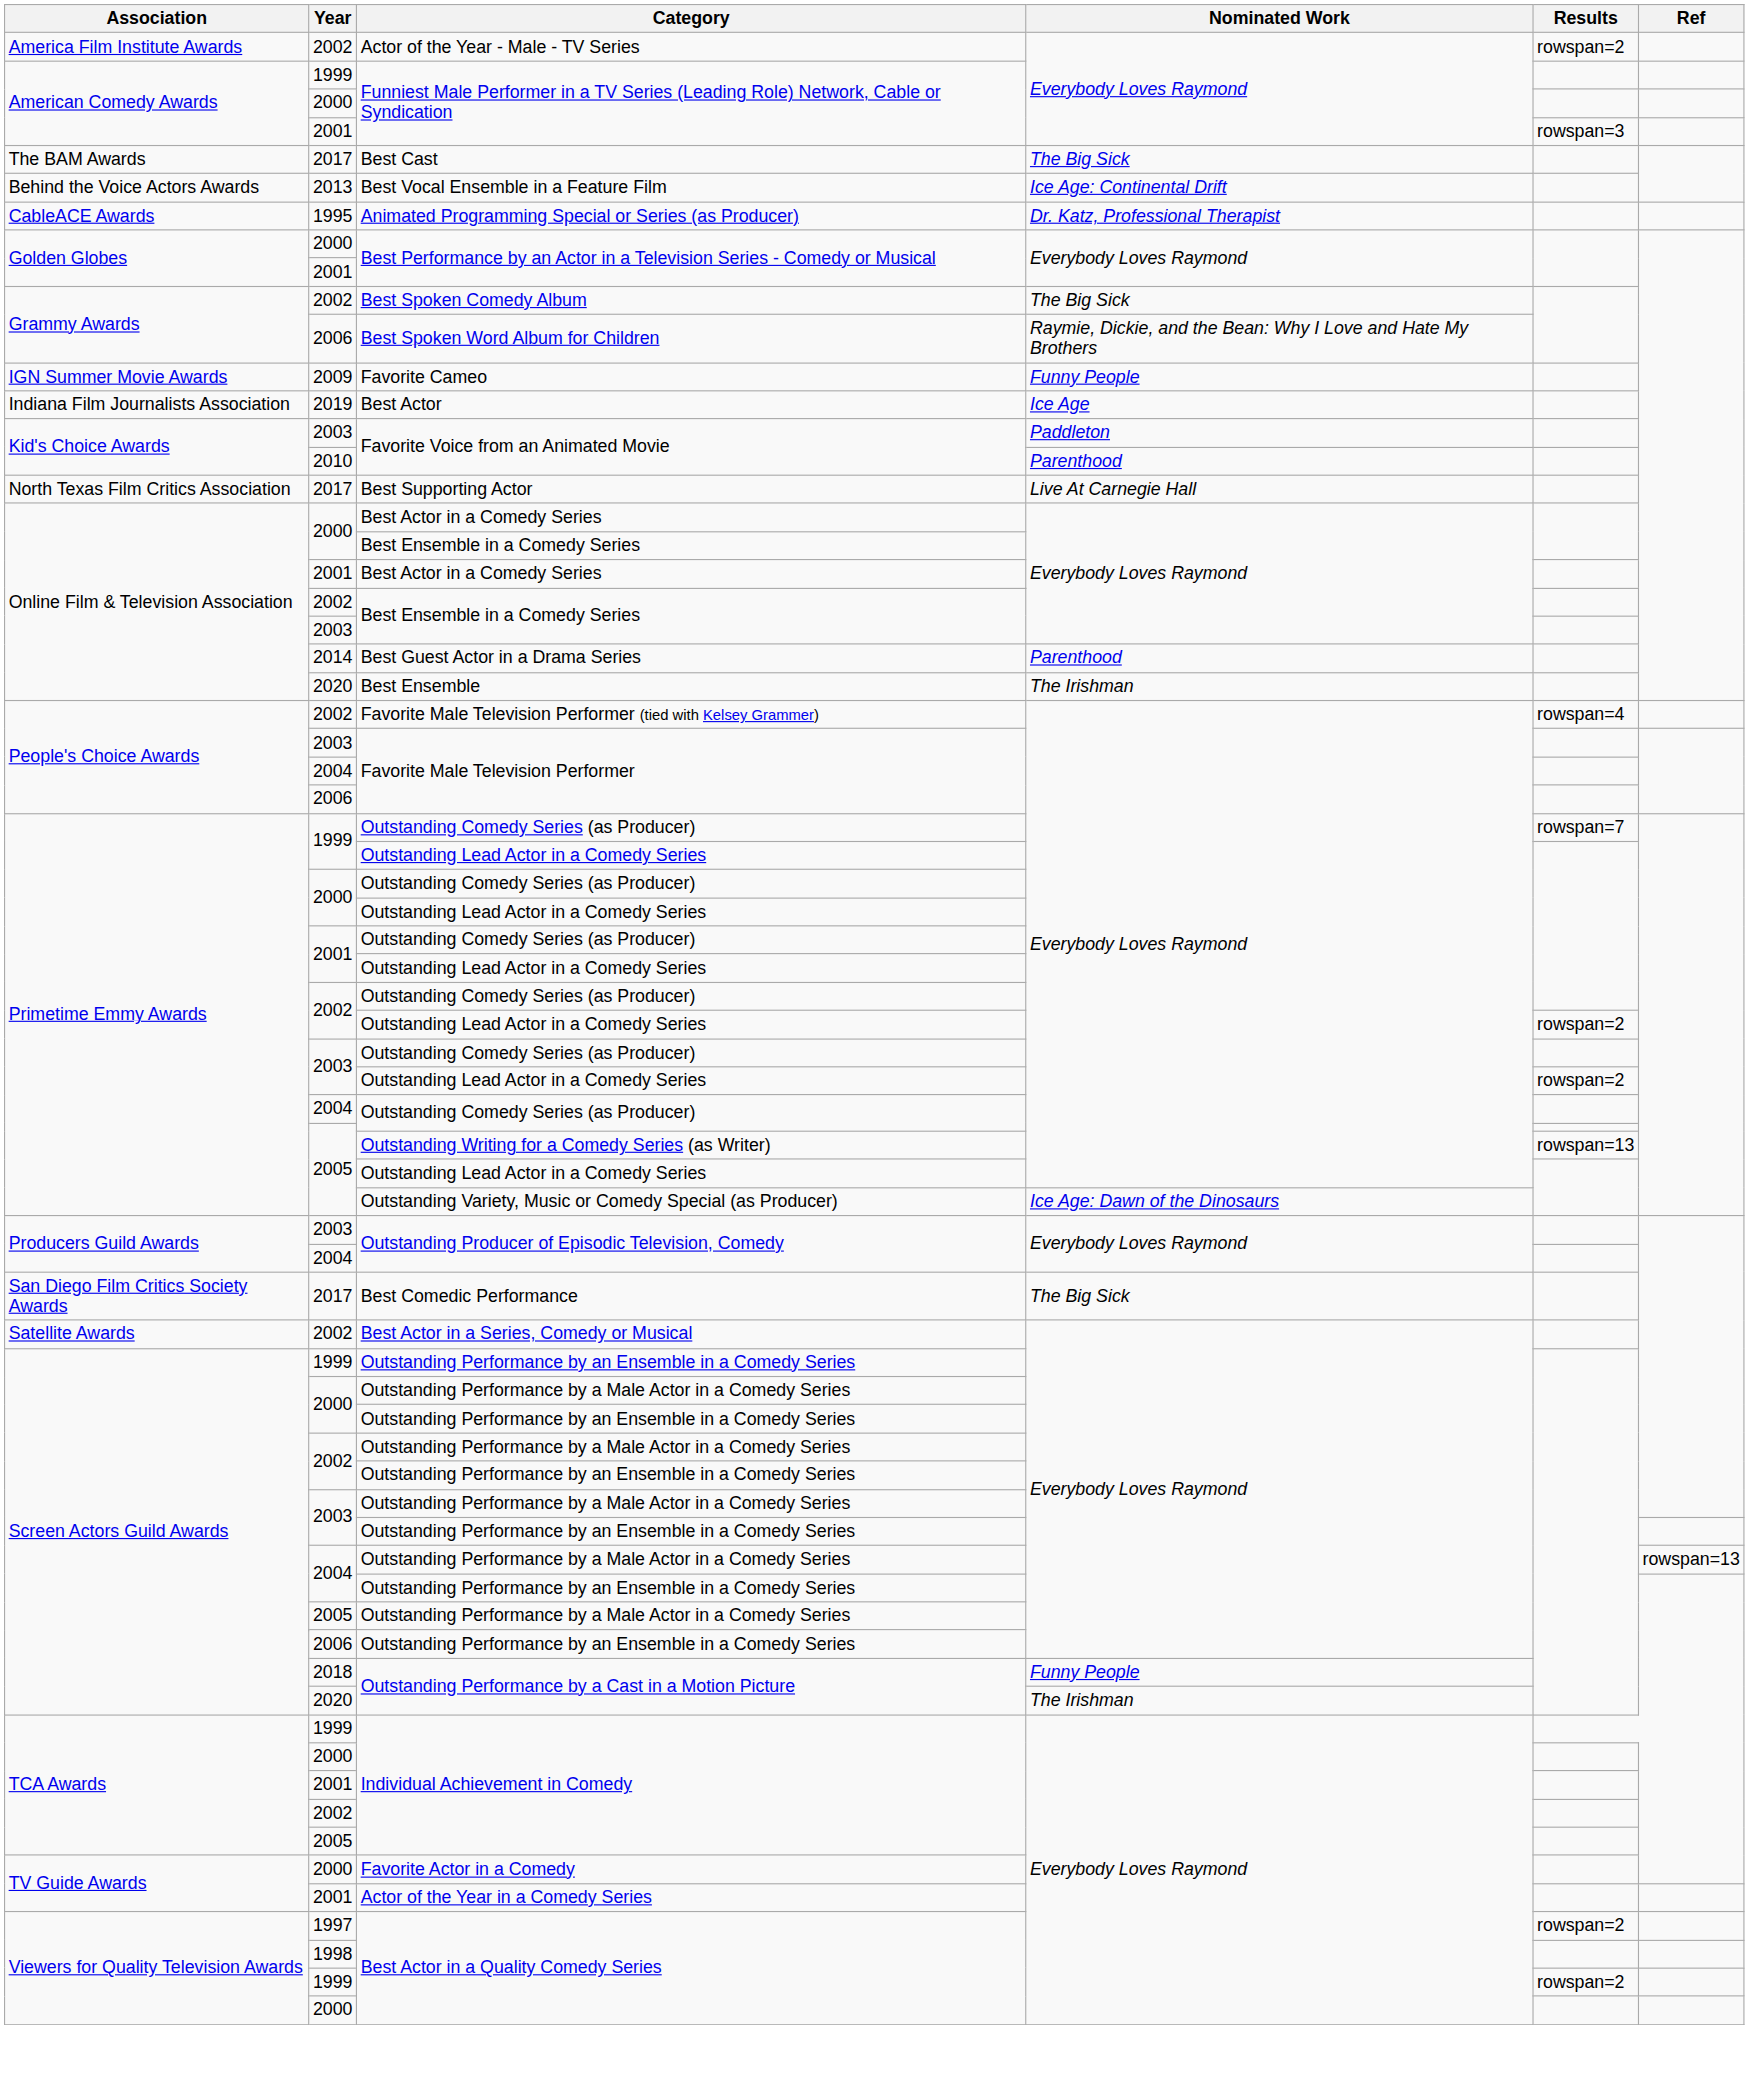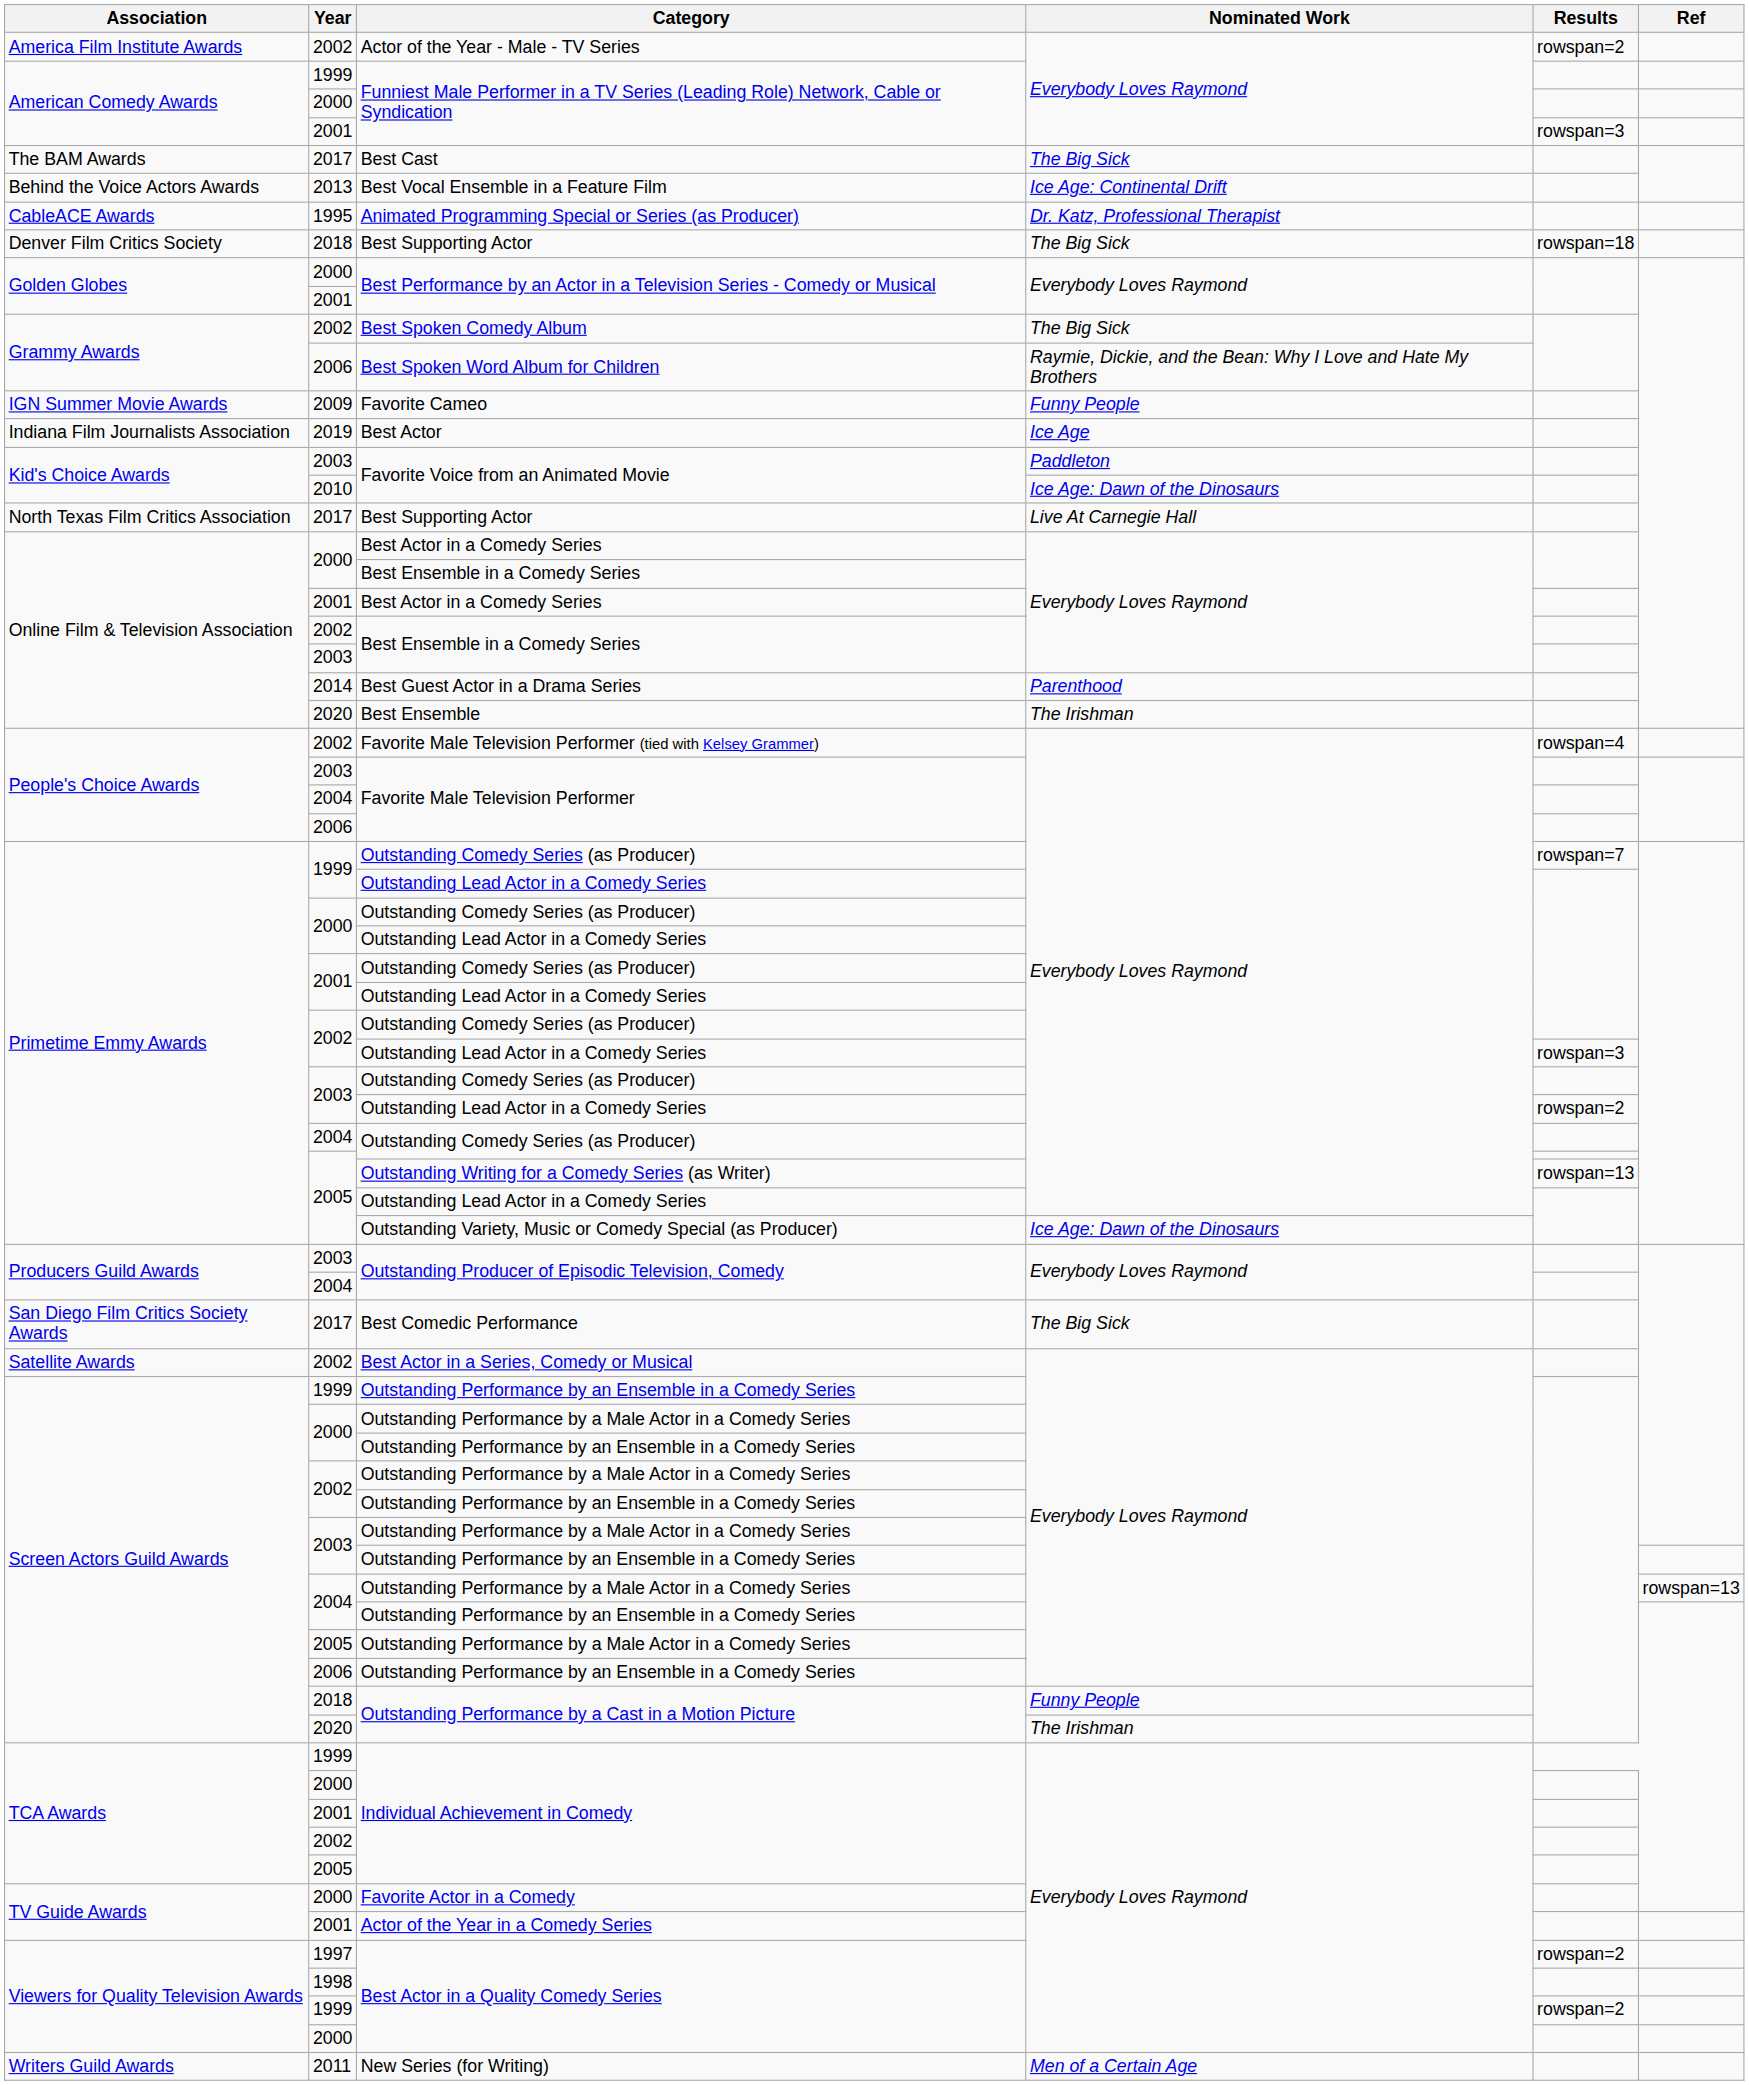+ row: (333, 243)
(1076, 461) Parenthood -> (1155, 489) Ice Age: Dawn of the Dinosaurs
(1581, 1024) rowspan=2 -> (1581, 1052) rowspan=3
+ row: (332, 2066)
